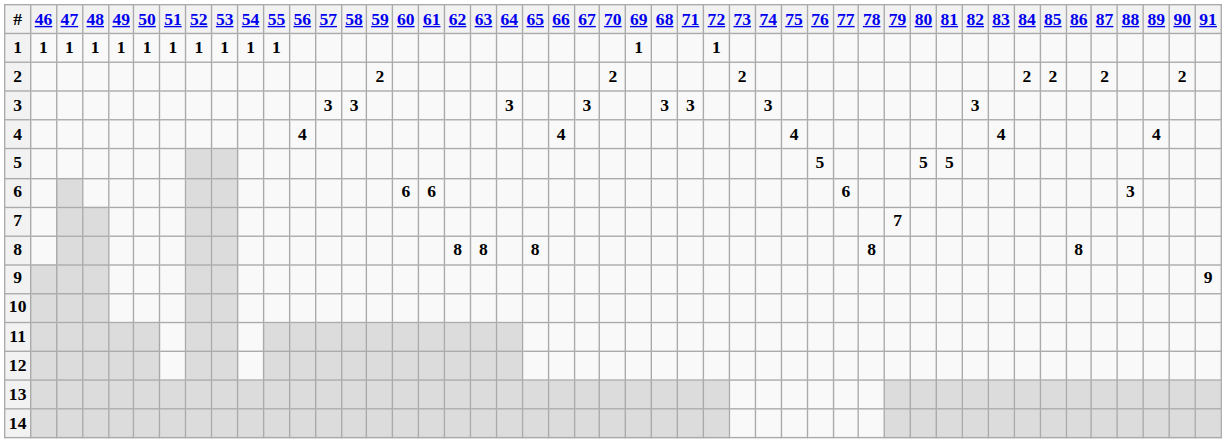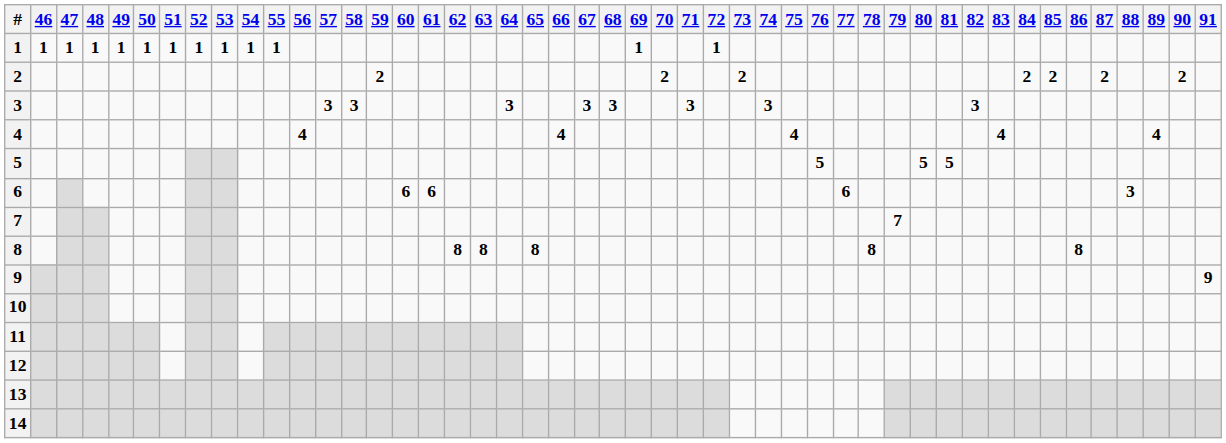columns swapped: (665, 18) <-> (613, 18)
